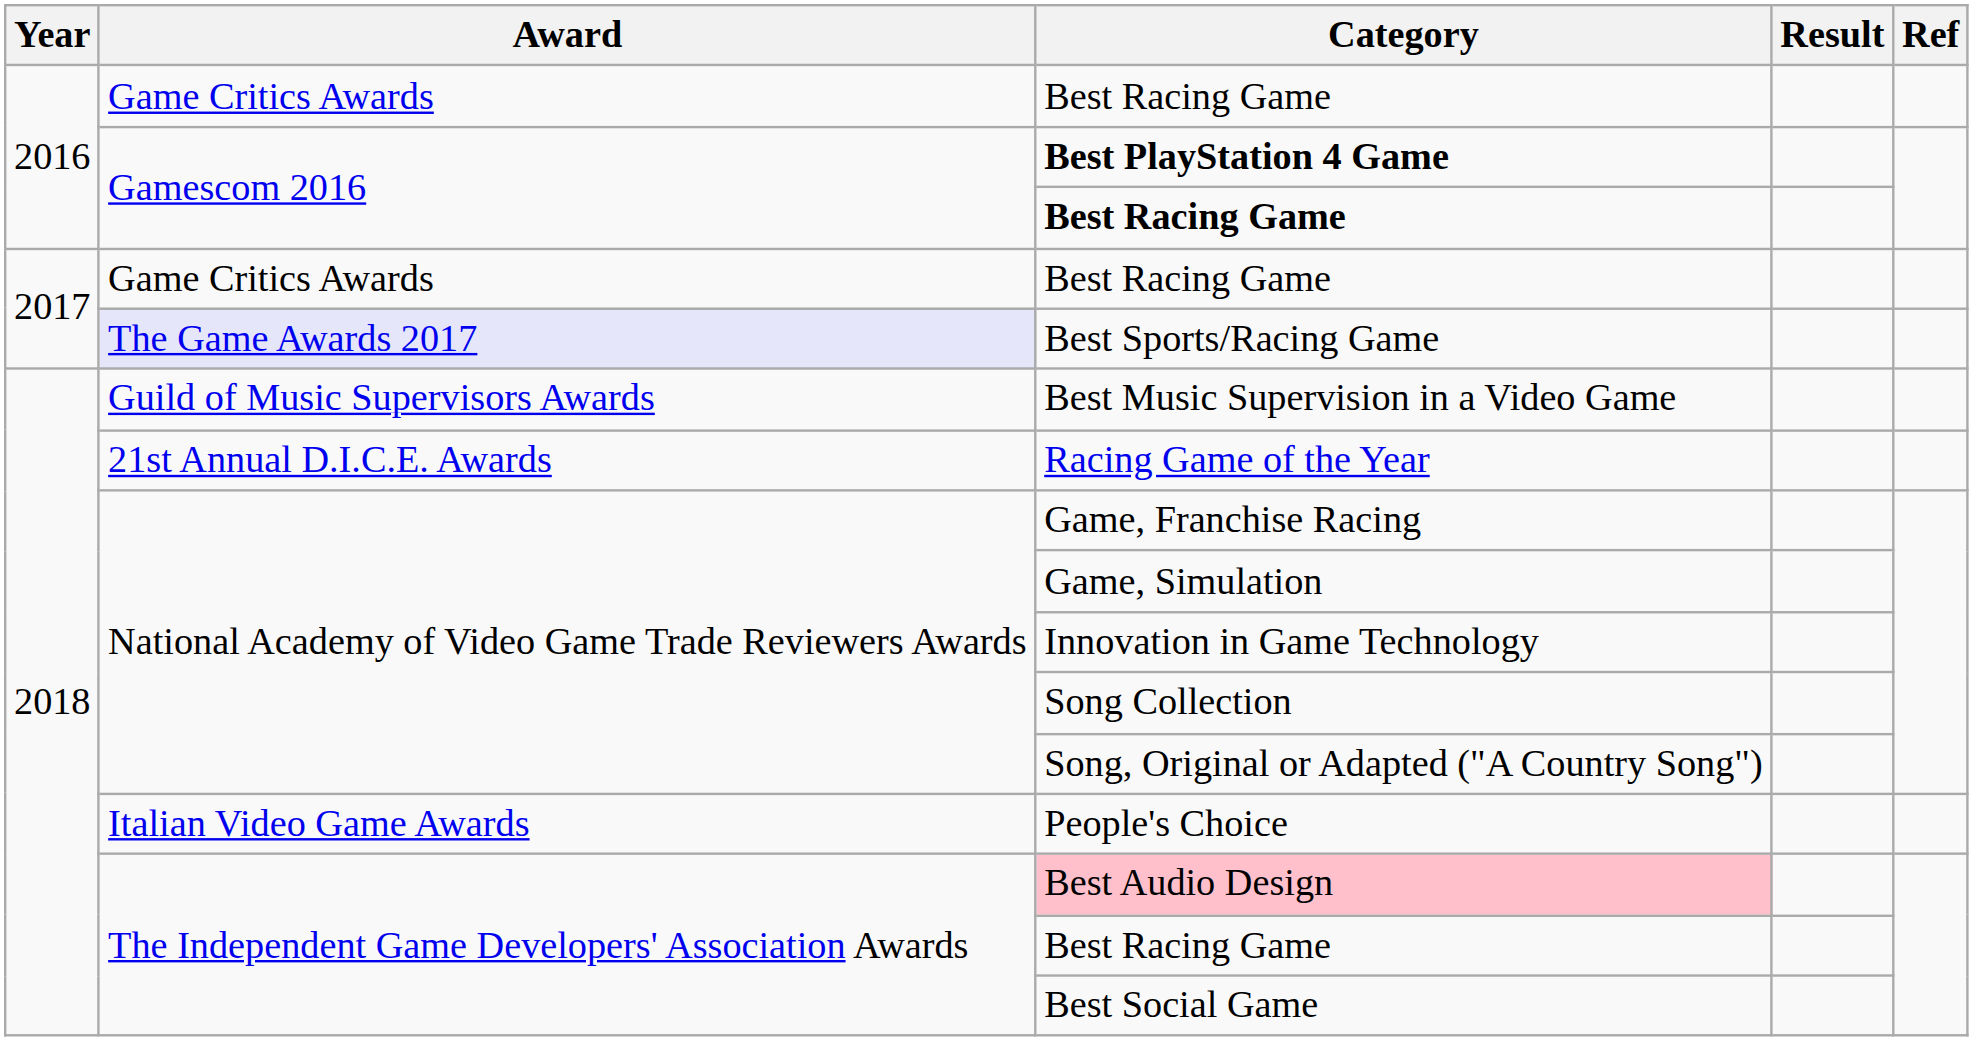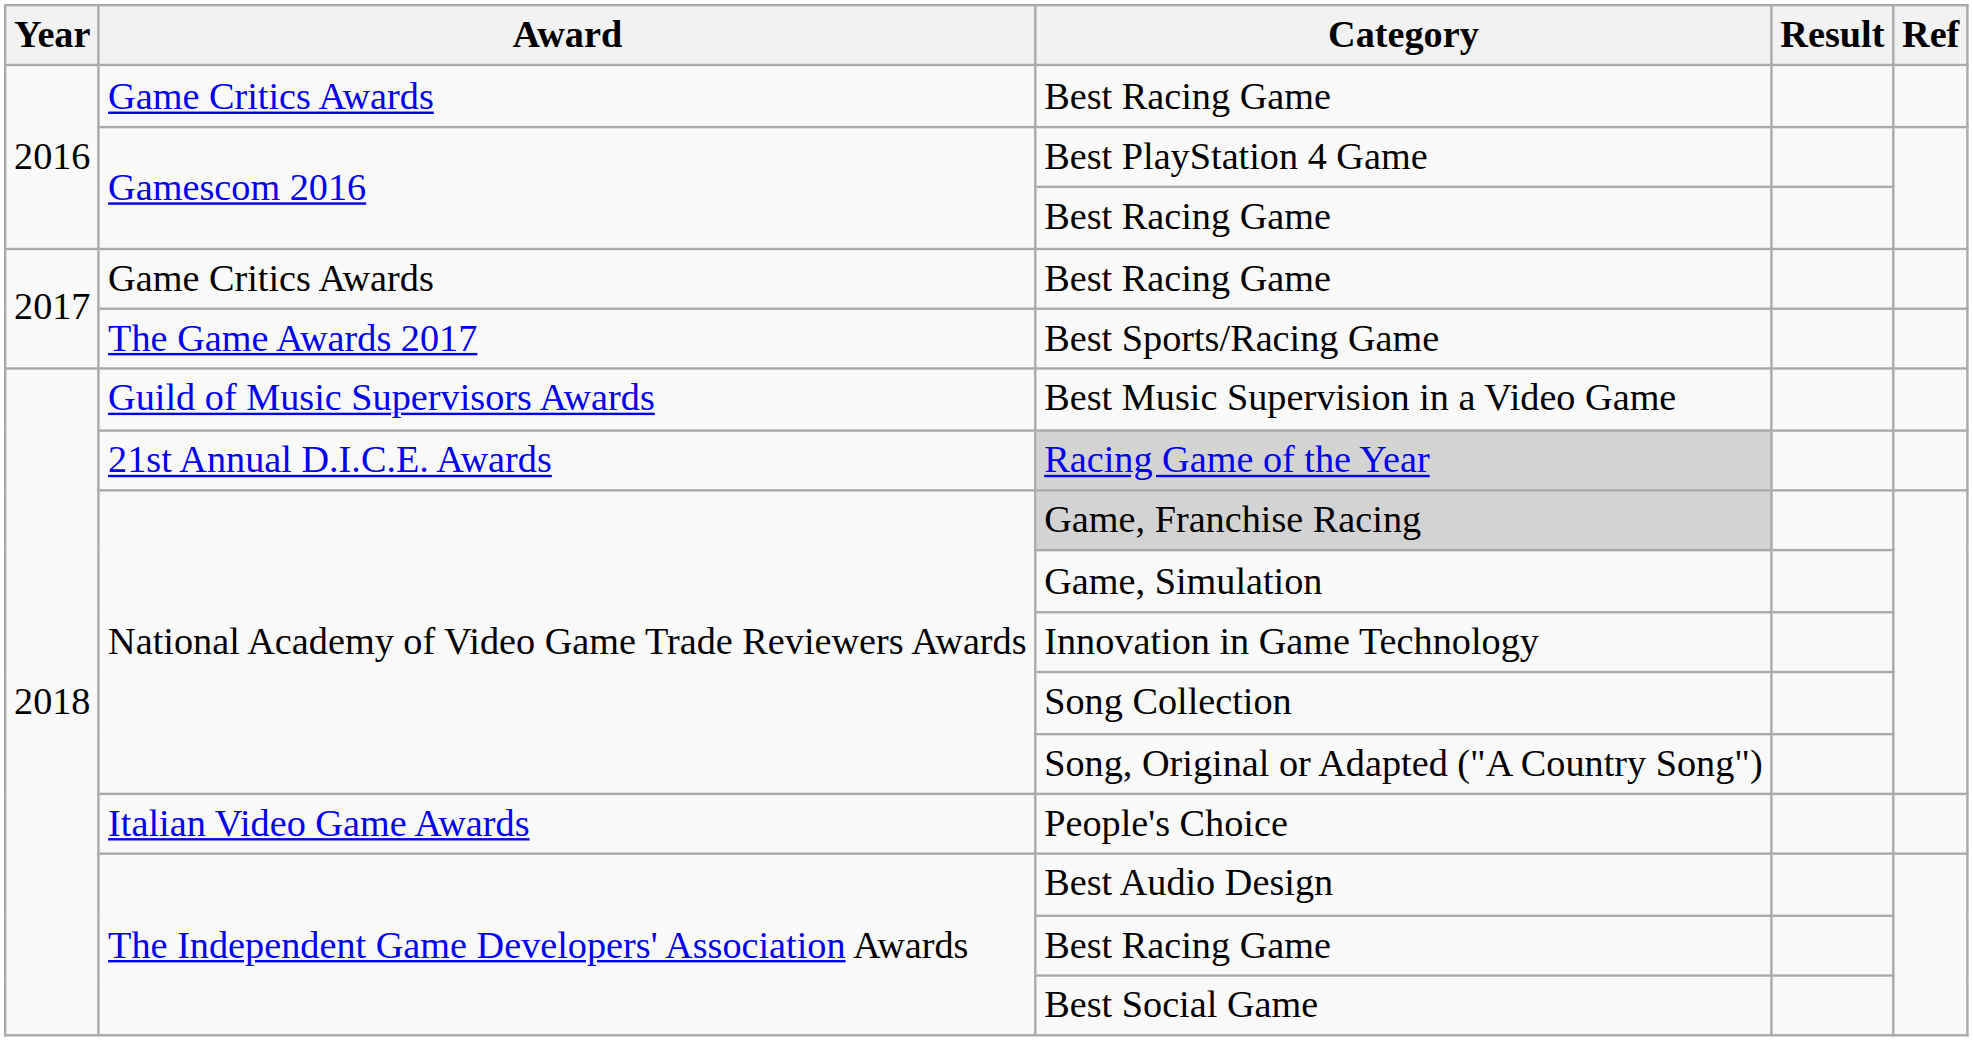(1247, 156) bold -> (1236, 156) normal
(1195, 216) bold -> (1188, 216) normal
(293, 338) lavender background -> (293, 338) no background
(1237, 459) no background -> (1237, 459) lightgrey background
(1233, 519) no background -> (1233, 519) lightgrey background
(1189, 883) pink background -> (1189, 883) no background
